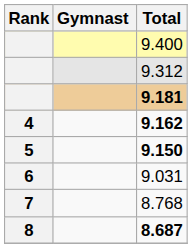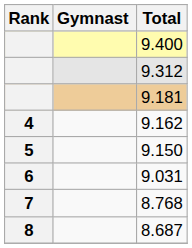(162, 97) bold -> (162, 97) normal
(162, 124) bold -> (162, 124) normal
(162, 150) bold -> (162, 150) normal
(162, 230) bold -> (162, 230) normal
